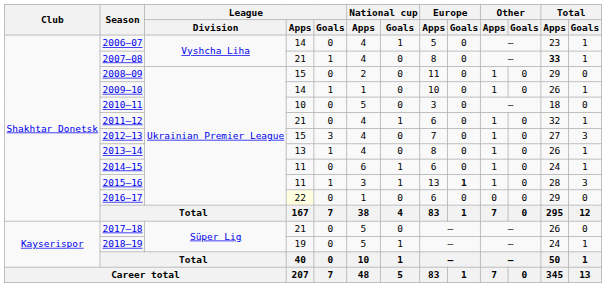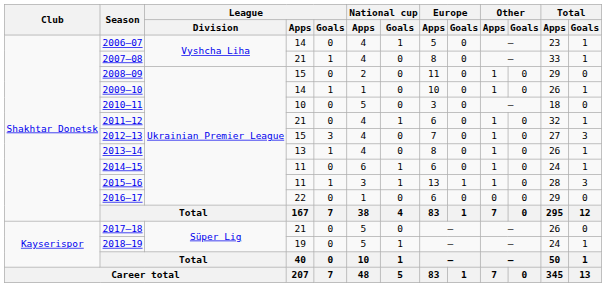(555, 58) bold -> (555, 58) normal
(464, 182) bold -> (464, 182) normal
(300, 198) lightyellow background -> (300, 198) no background
